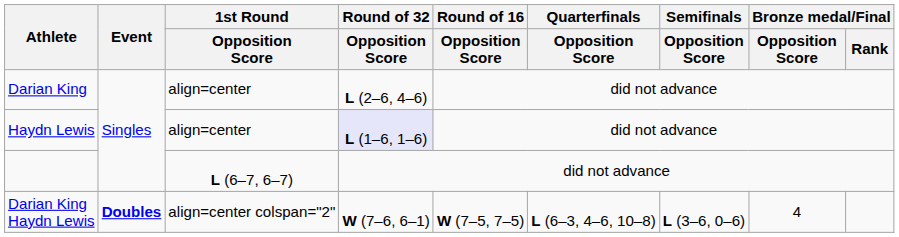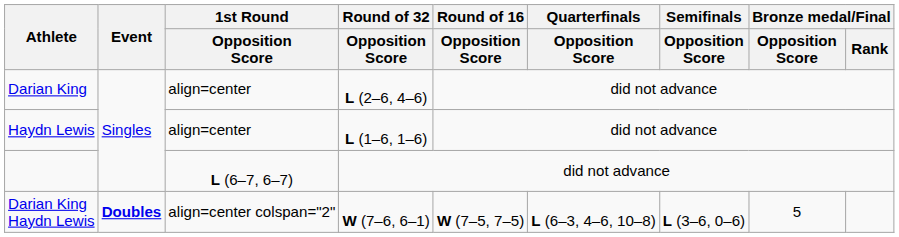(386, 139) lavender background -> (386, 139) no background
(797, 212) 4 -> (797, 212) 5
